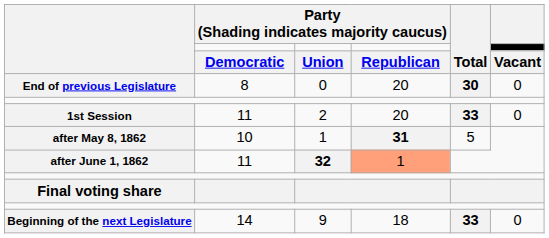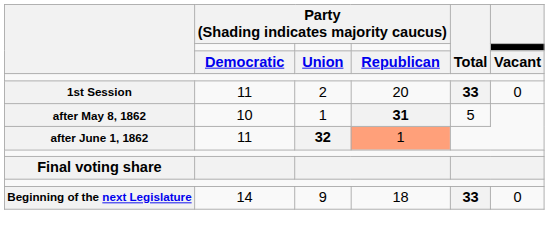- row: (99, 85)
